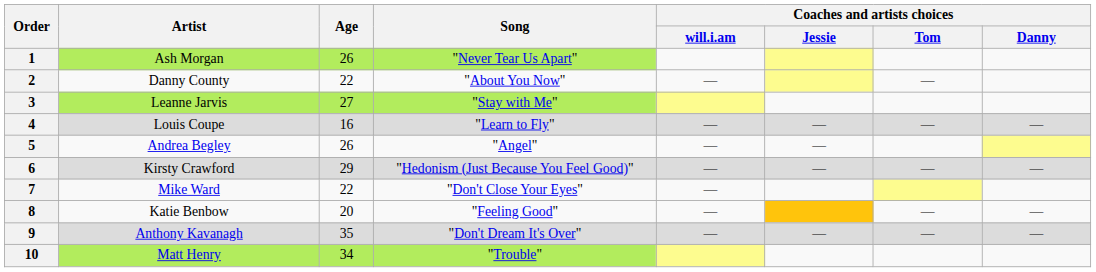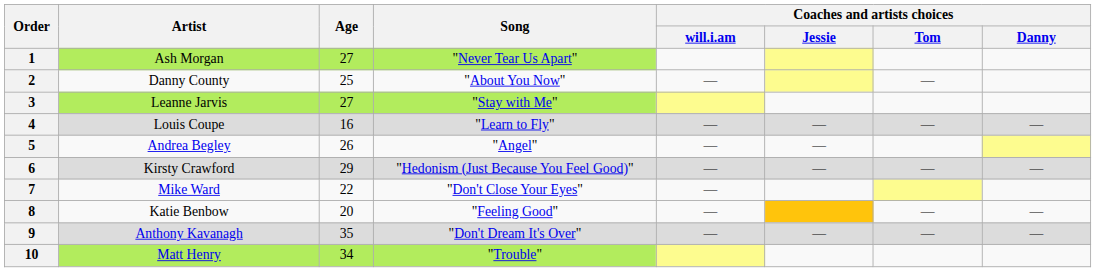(347, 59) 26 -> (347, 59) 27
(347, 80) 22 -> (347, 80) 25
